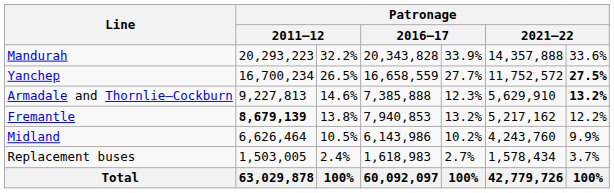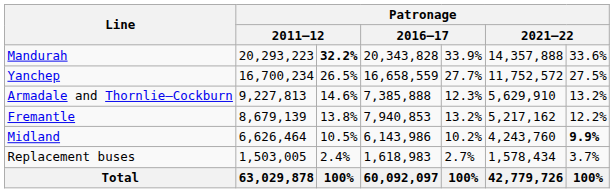(339, 55) normal -> (339, 55) bold
(588, 76) bold -> (588, 76) normal
(588, 96) bold -> (588, 96) normal
(273, 116) bold -> (273, 116) normal
(584, 137) normal -> (584, 137) bold
